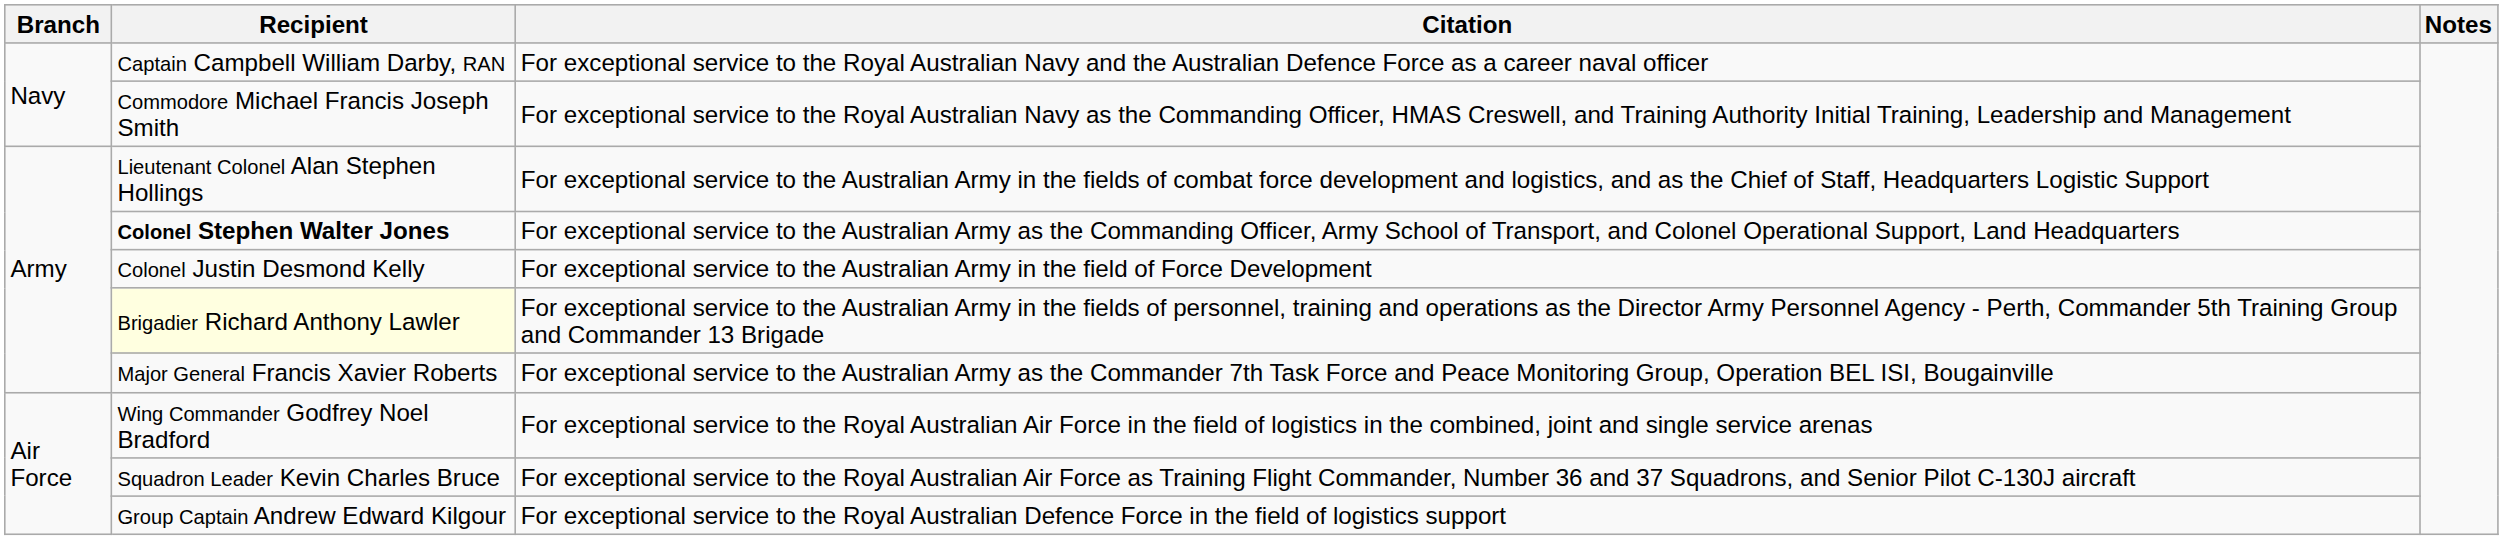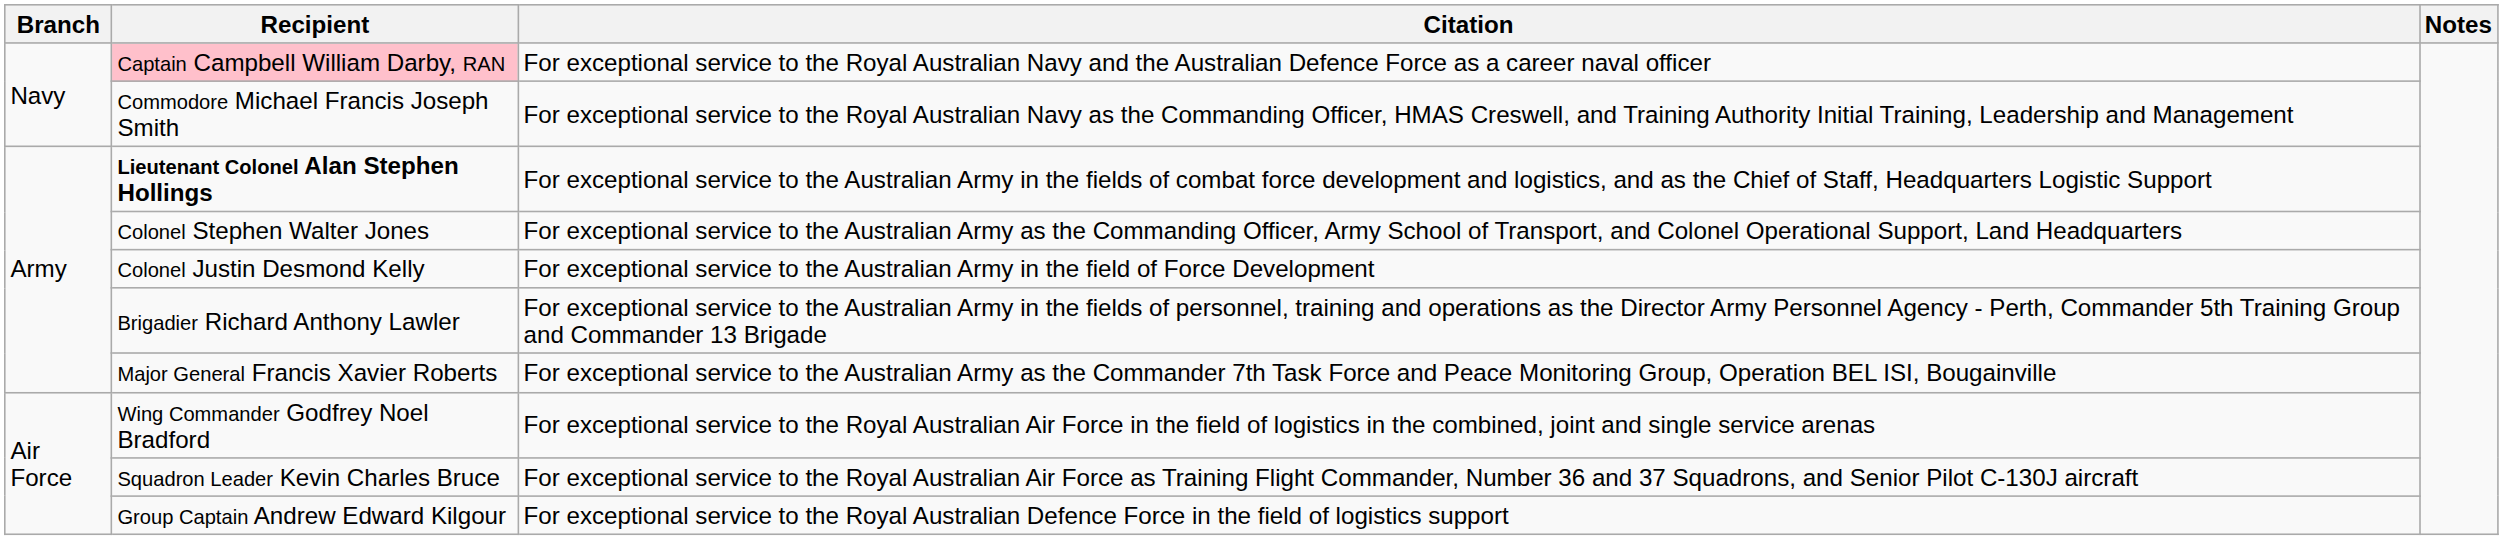(311, 62) no background -> (311, 62) pink background
(277, 179) normal -> (288, 179) bold
(283, 231) bold -> (273, 231) normal
(289, 321) lightyellow background -> (289, 321) no background
